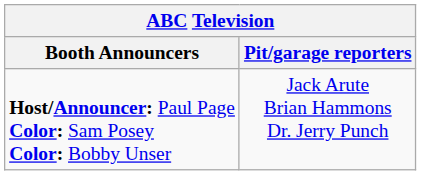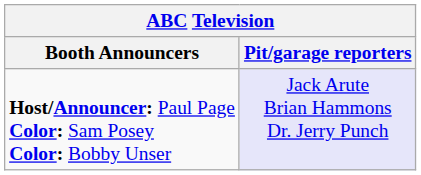(328, 107) no background -> (328, 107) lavender background
